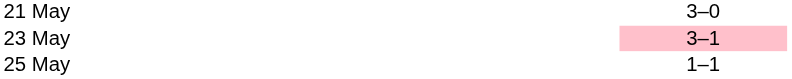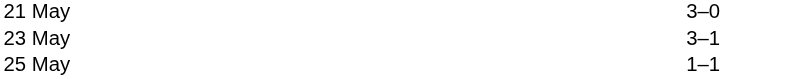(703, 38) pink background -> (703, 38) no background
